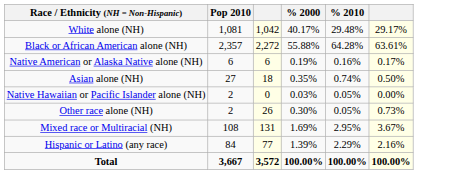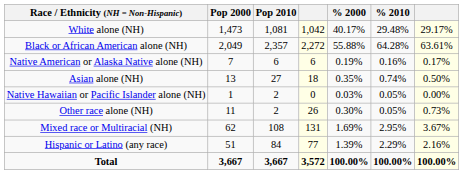+ column: (231, 12)
